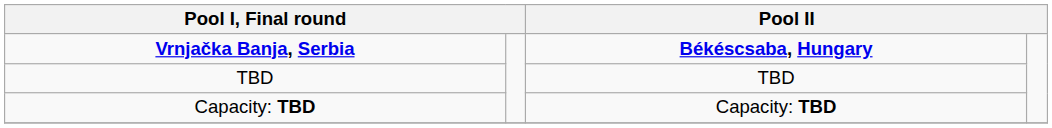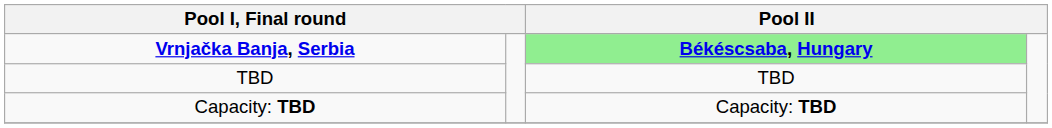(776, 48) no background -> (776, 48) lightgreen background
